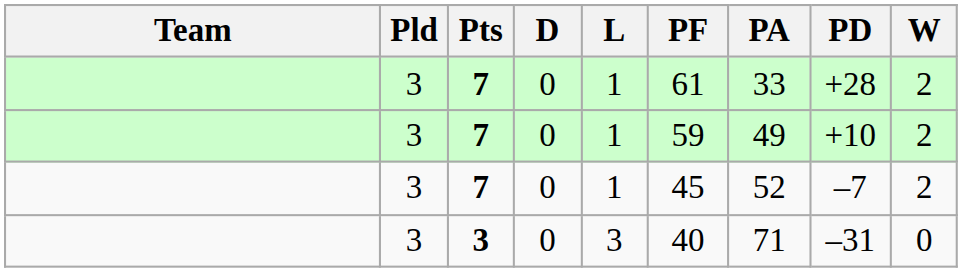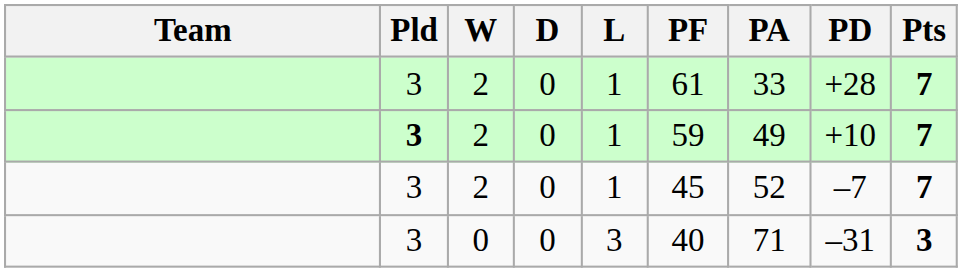columns swapped: (924, 30) <-> (481, 30)
(414, 135) normal -> (414, 135) bold
